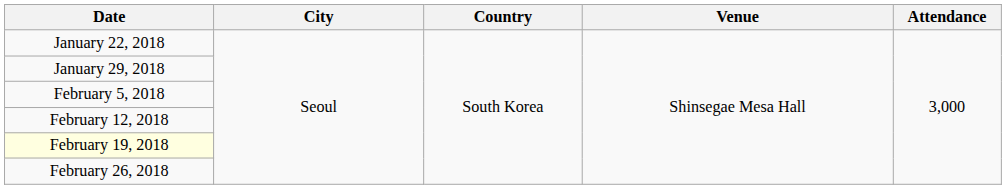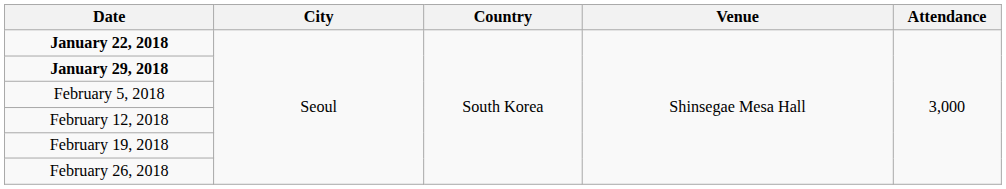(109, 42) normal -> (109, 42) bold
(109, 68) normal -> (109, 68) bold
(109, 145) lightyellow background -> (109, 145) no background
